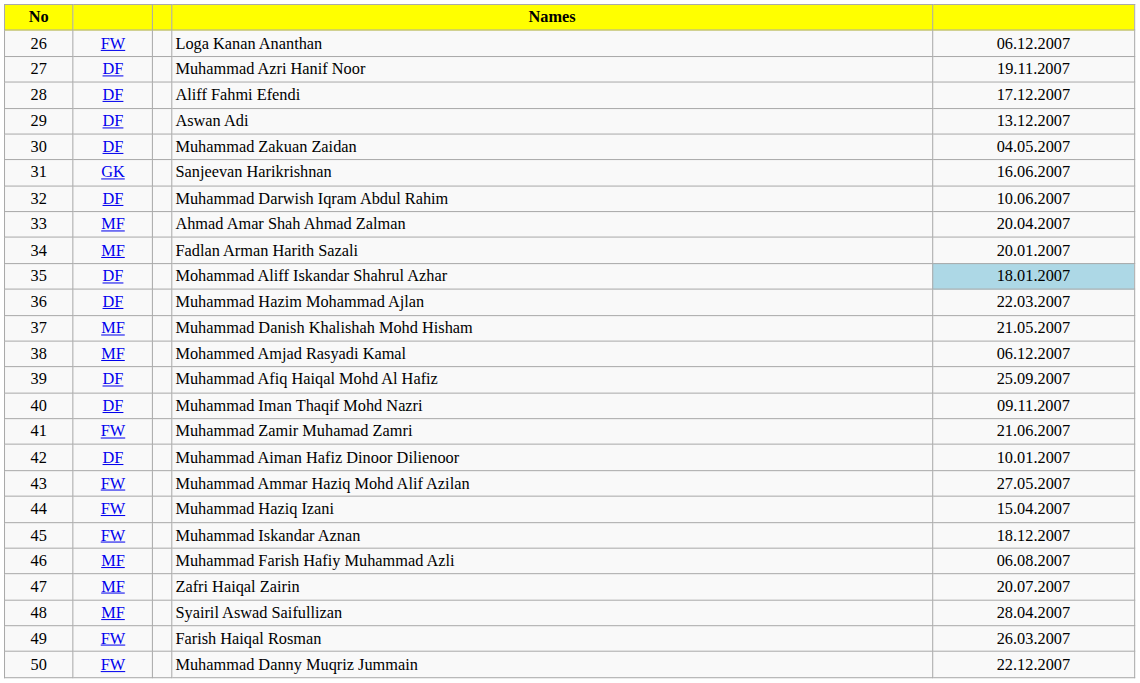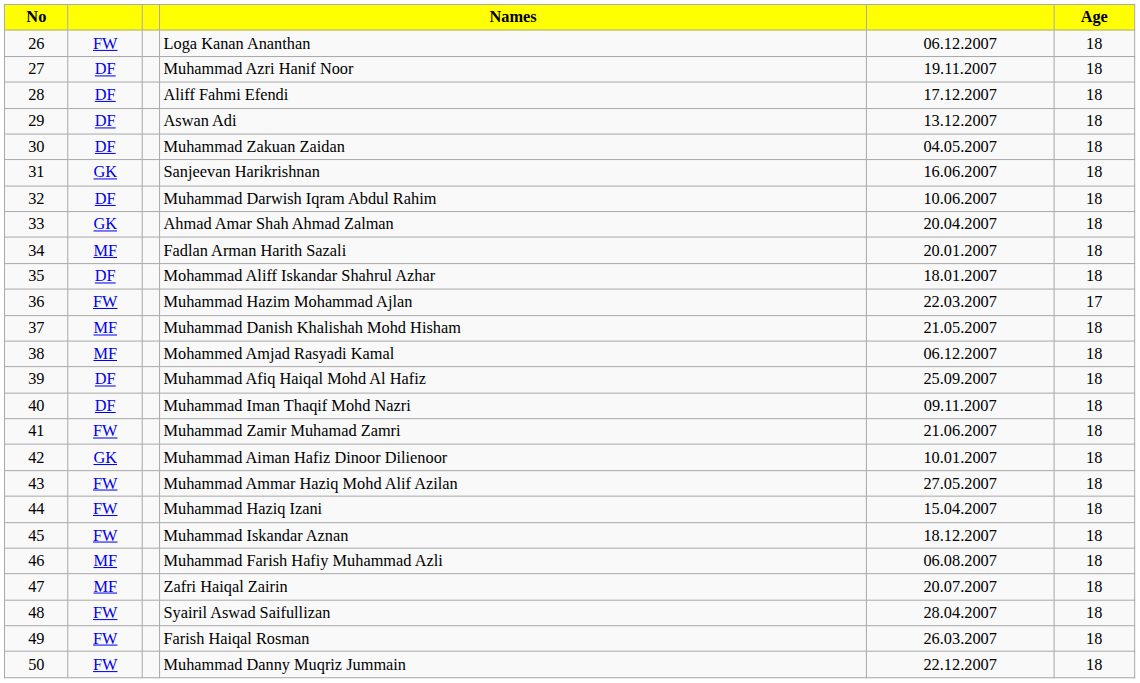+ column: (1094, 17)
(113, 224) MF -> (105, 224) GK
(1033, 276) lightblue background -> (960, 276) no background
(113, 302) DF -> (105, 302) FW
(113, 457) DF -> (105, 457) GK
(113, 612) MF -> (105, 612) FW
